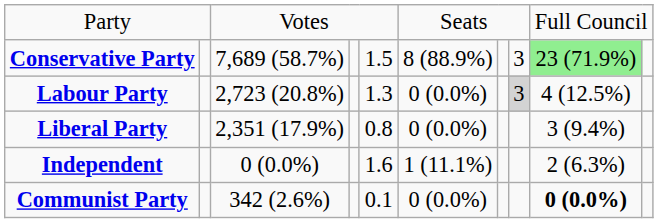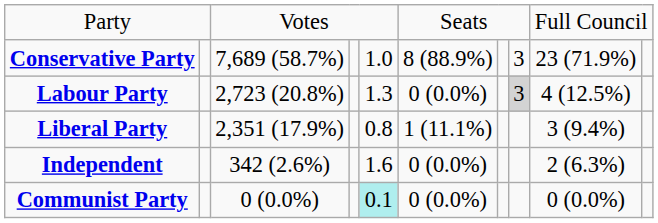(379, 57) 1.5 -> (379, 57) 1.0
(586, 57) lightgreen background -> (586, 57) no background
(448, 128) 0 (0.0%) -> (448, 128) 1 (11.1%)
(280, 164) 0 (0.0%) -> (280, 164) 342 (2.6%)
(448, 164) 1 (11.1%) -> (448, 164) 0 (0.0%)
(280, 199) 342 (2.6%) -> (280, 199) 0 (0.0%)
(379, 199) no background -> (379, 199) paleturquoise background
(586, 199) bold -> (586, 199) normal
